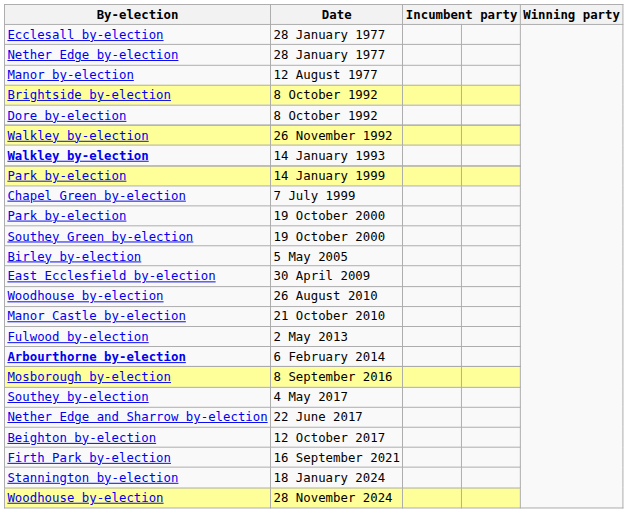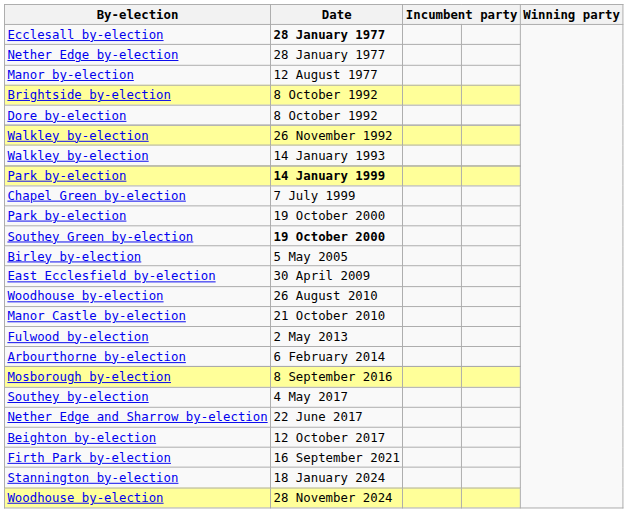(329, 35) normal -> (329, 35) bold
(78, 155) bold -> (78, 155) normal
(329, 176) normal -> (329, 176) bold
(329, 236) normal -> (329, 236) bold
(97, 357) bold -> (97, 357) normal
